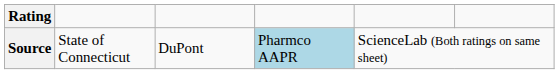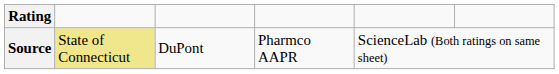(94, 48) no background -> (94, 48) khaki background
(284, 48) lightblue background -> (284, 48) no background
